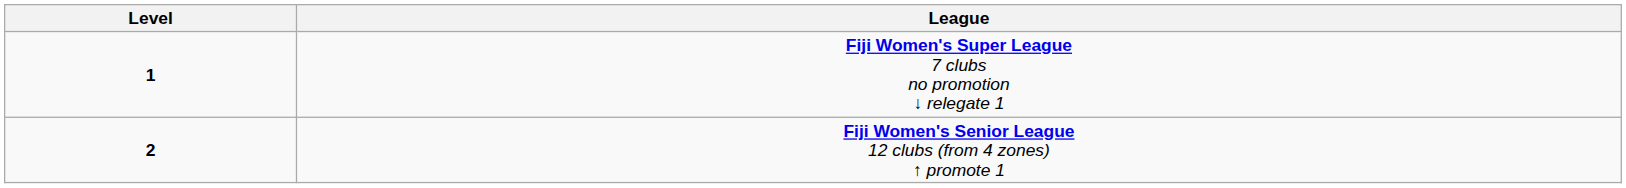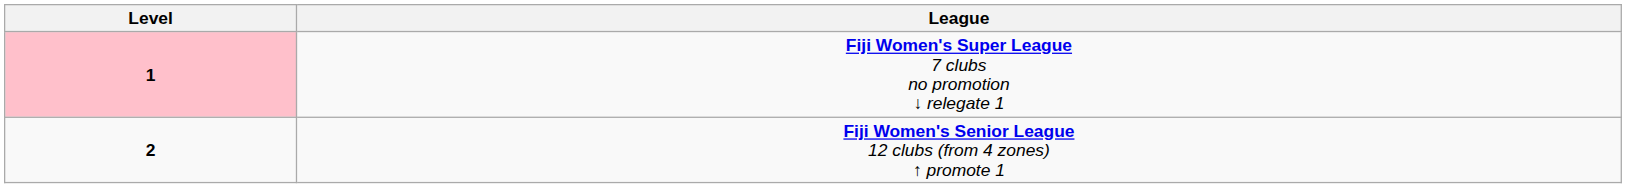(151, 74) no background -> (151, 74) pink background
